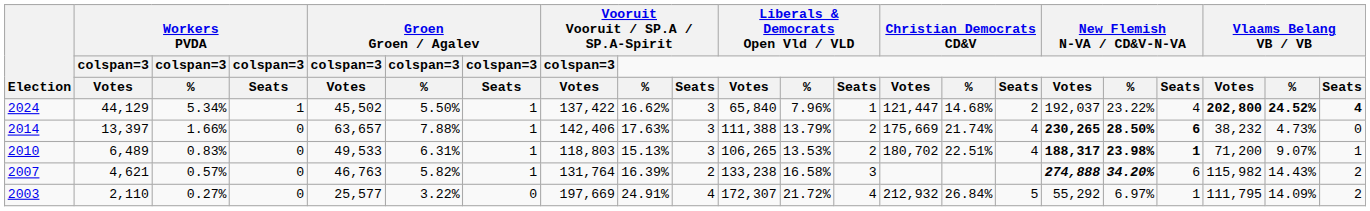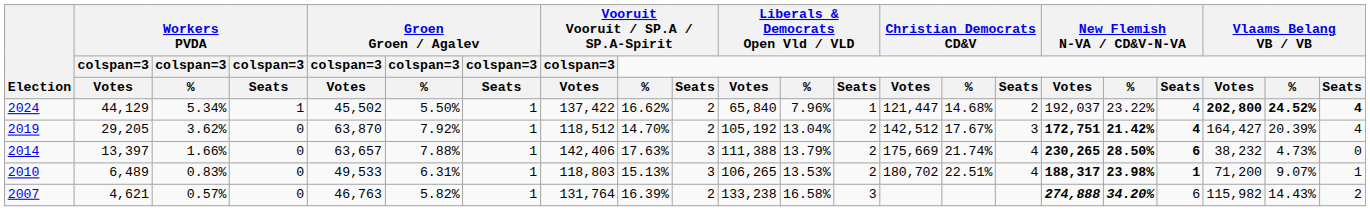(711, 110) 3 -> (711, 110) 2
+ row: (24, 131)
- row: (24, 195)
